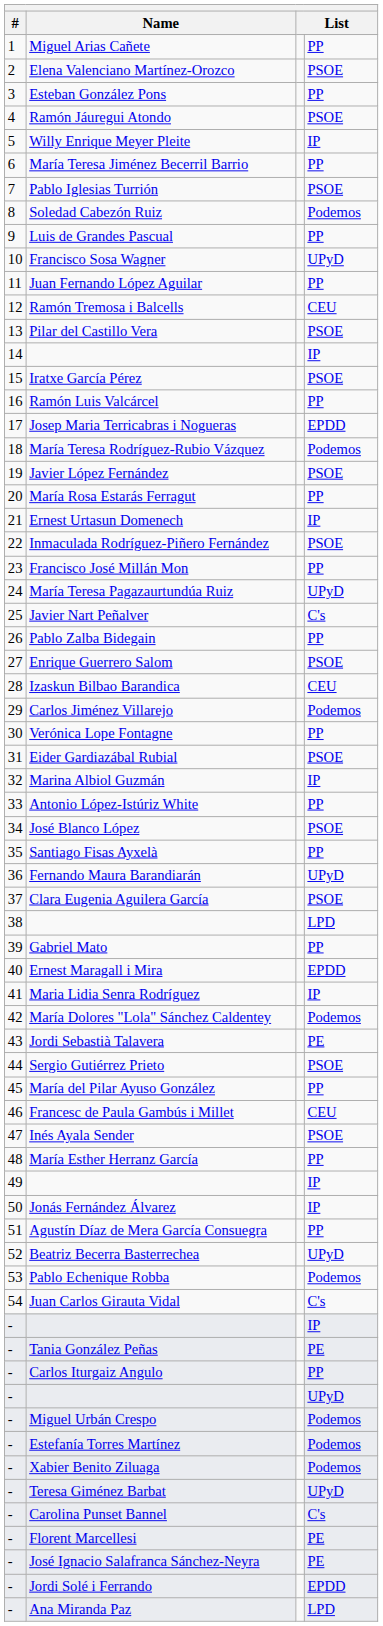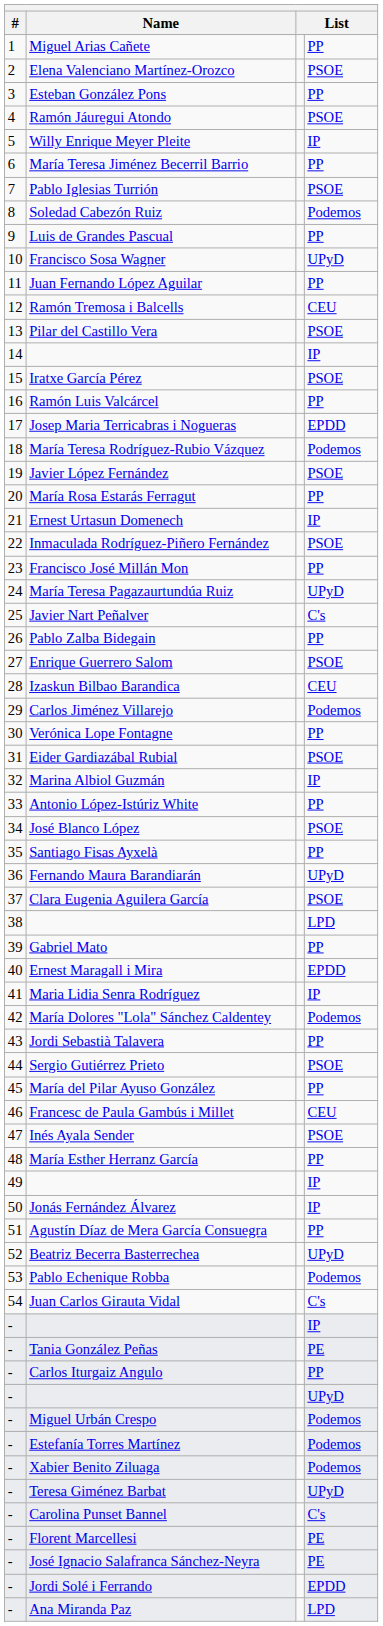(316, 1040) PE -> (316, 1040) PP
